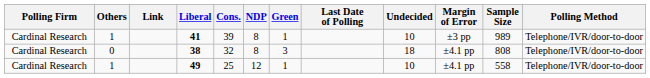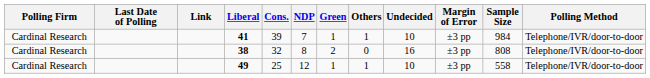columns swapped: (342, 17) <-> (112, 17)
(256, 37) 8 -> (304, 37) 7
(503, 37) 989 -> (503, 37) 984
(285, 52) 3 -> (333, 52) 2
(409, 52) 18 -> (409, 52) 16
(459, 52) ±4.1 pp -> (459, 52) ±3 pp
(459, 66) ±4.1 pp -> (459, 66) ±3 pp
